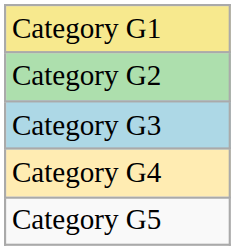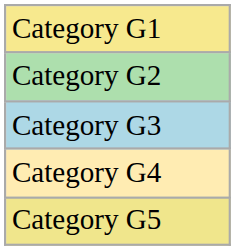(87, 220) no background -> (87, 220) khaki background
